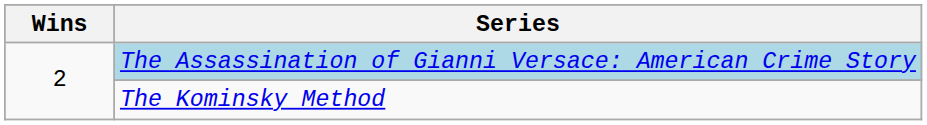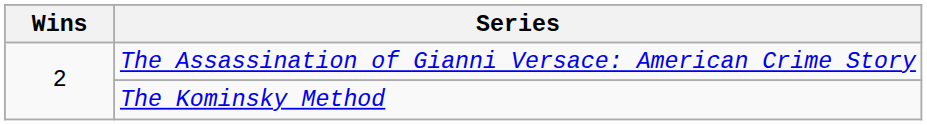(518, 62) lightblue background -> (518, 62) no background
